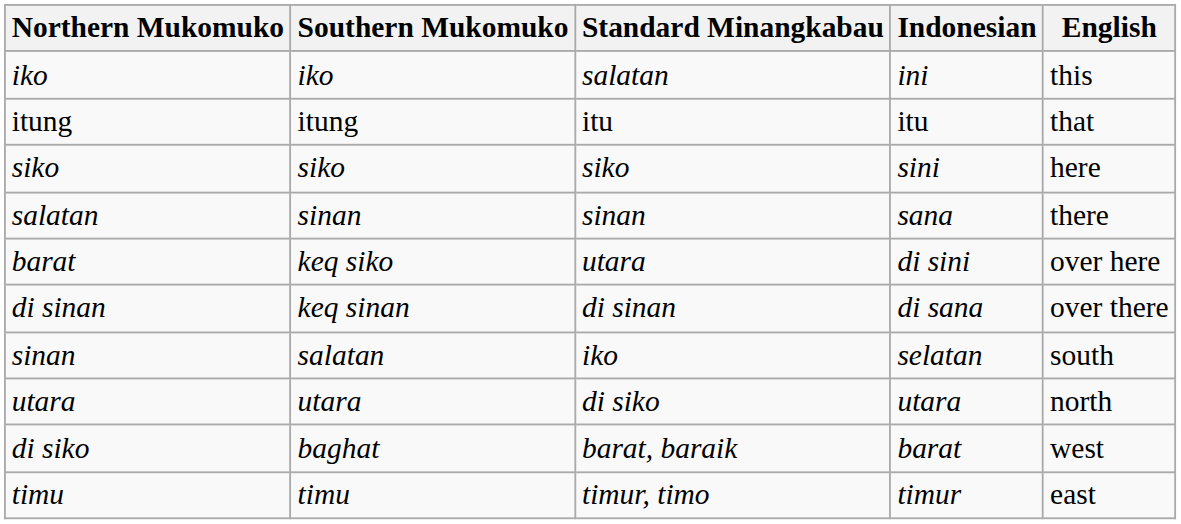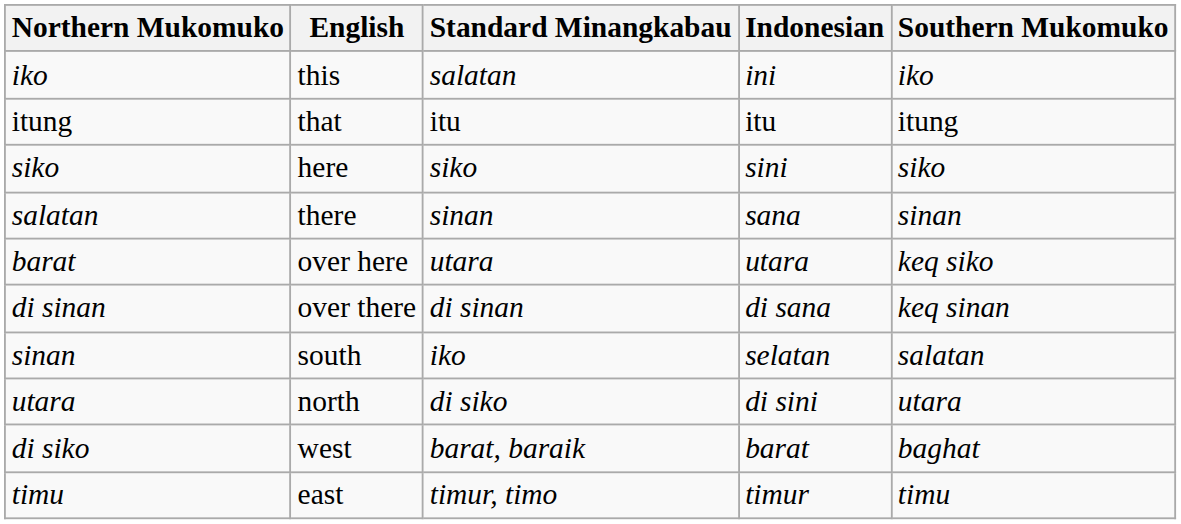columns swapped: (433, 27) <-> (1109, 27)
(934, 261) di sini -> (777, 261) utara
(929, 401) utara -> (782, 401) di sini
